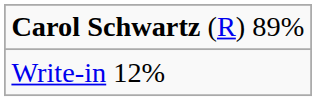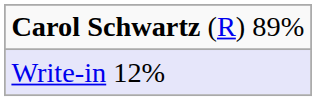(88, 71) no background -> (88, 71) lavender background
